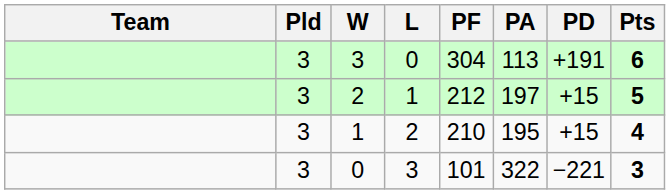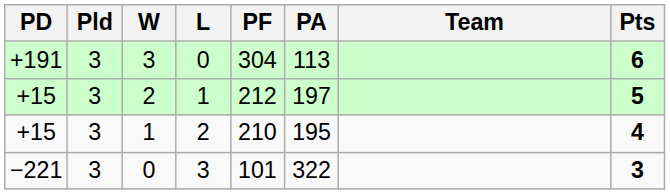columns swapped: (141, 22) <-> (579, 22)
